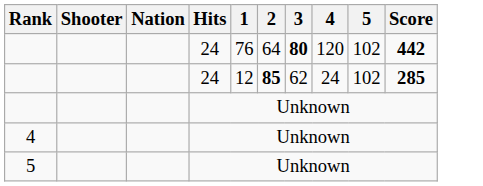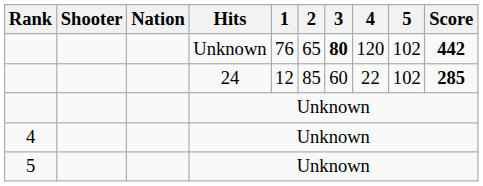(210, 48) 24 -> (230, 48) Unknown
(271, 48) 64 -> (312, 48) 65
(271, 78) bold -> (312, 78) normal
(298, 78) 62 -> (339, 78) 60
(330, 78) 24 -> (370, 78) 22
